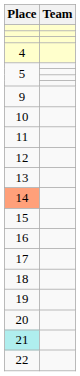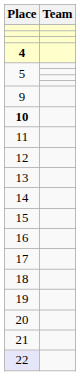(22, 52) normal -> (22, 52) bold
(22, 116) normal -> (22, 116) bold
(22, 198) lightsalmon background -> (22, 198) no background
(22, 340) paleturquoise background -> (22, 340) no background
(22, 360) no background -> (22, 360) lavender background
